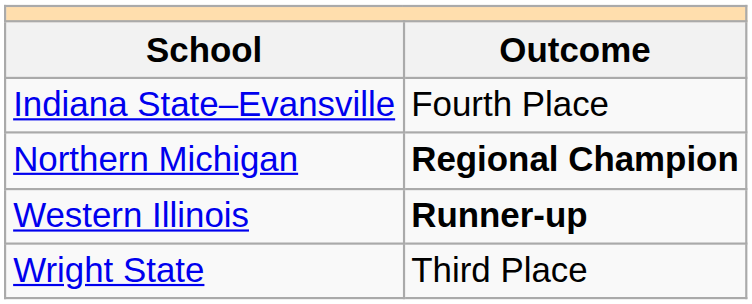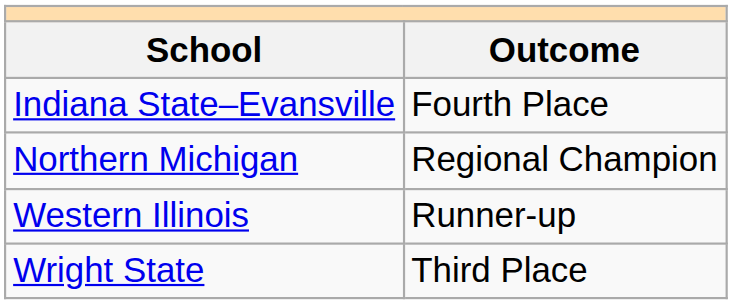(575, 159) bold -> (564, 159) normal
(499, 215) bold -> (494, 215) normal
